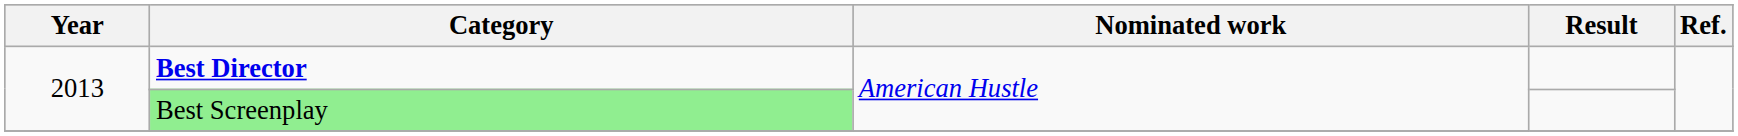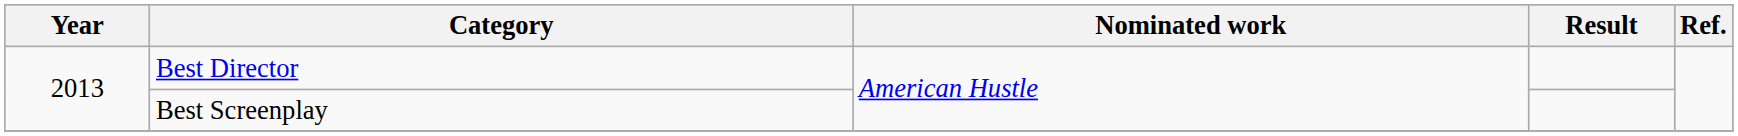(231, 67) bold -> (227, 67) normal
(242, 109) lightgreen background -> (242, 109) no background
